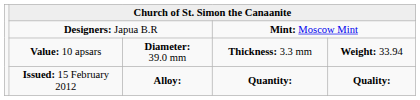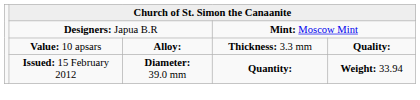(167, 52) Diameter: 39.0 mm -> (167, 46) Alloy:
(372, 52) Weight: 33.94 -> (372, 46) Quality:
(167, 80) Alloy: -> (167, 69) Diameter: 39.0 mm
(372, 80) Quality: -> (372, 69) Weight: 33.94
